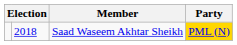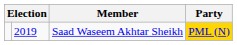(25, 31) 2018 -> (25, 31) 2019
